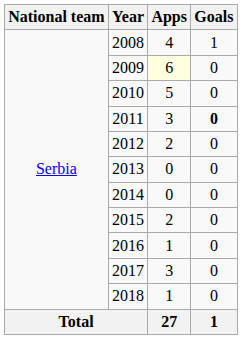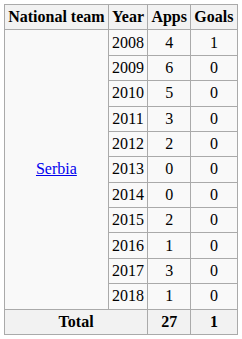(169, 67) lightyellow background -> (169, 67) no background
(214, 118) bold -> (214, 118) normal
